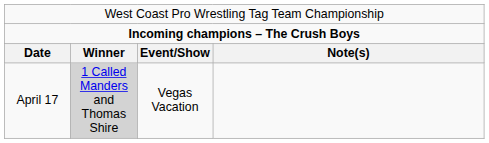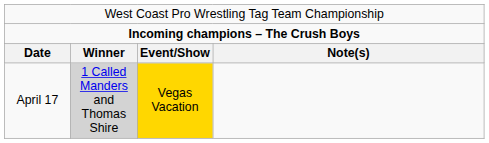(175, 100) no background -> (175, 100) gold background
